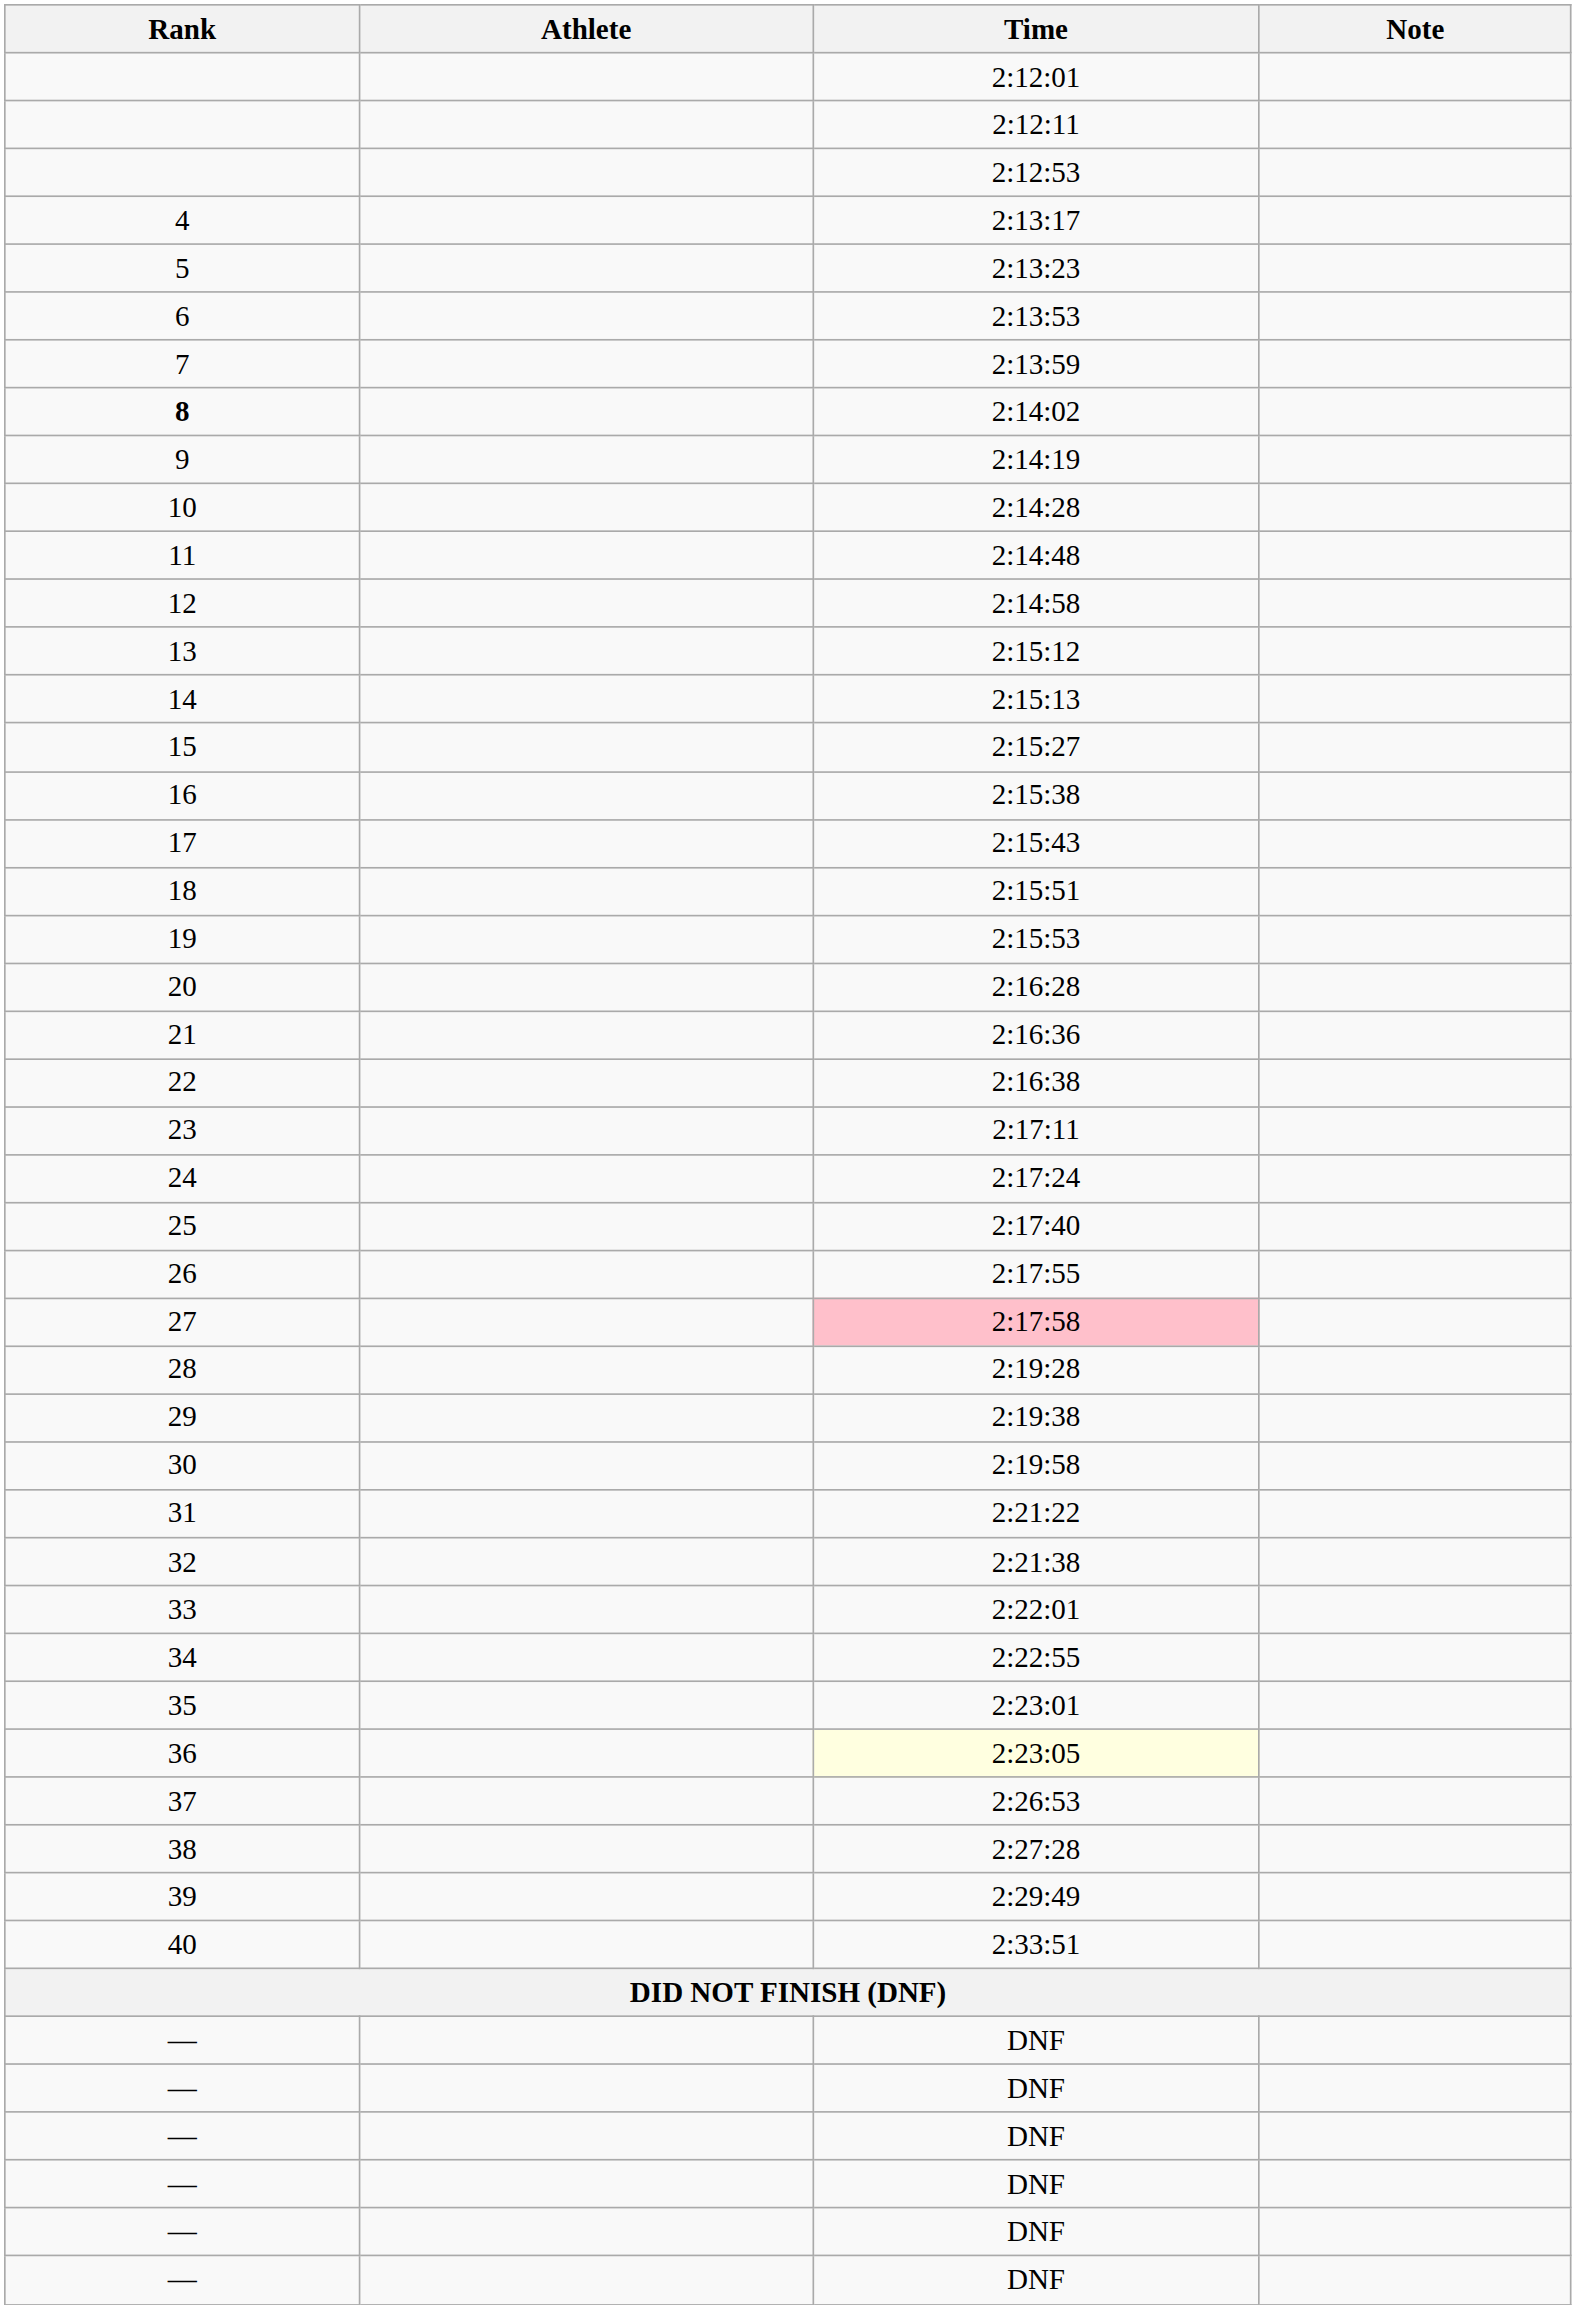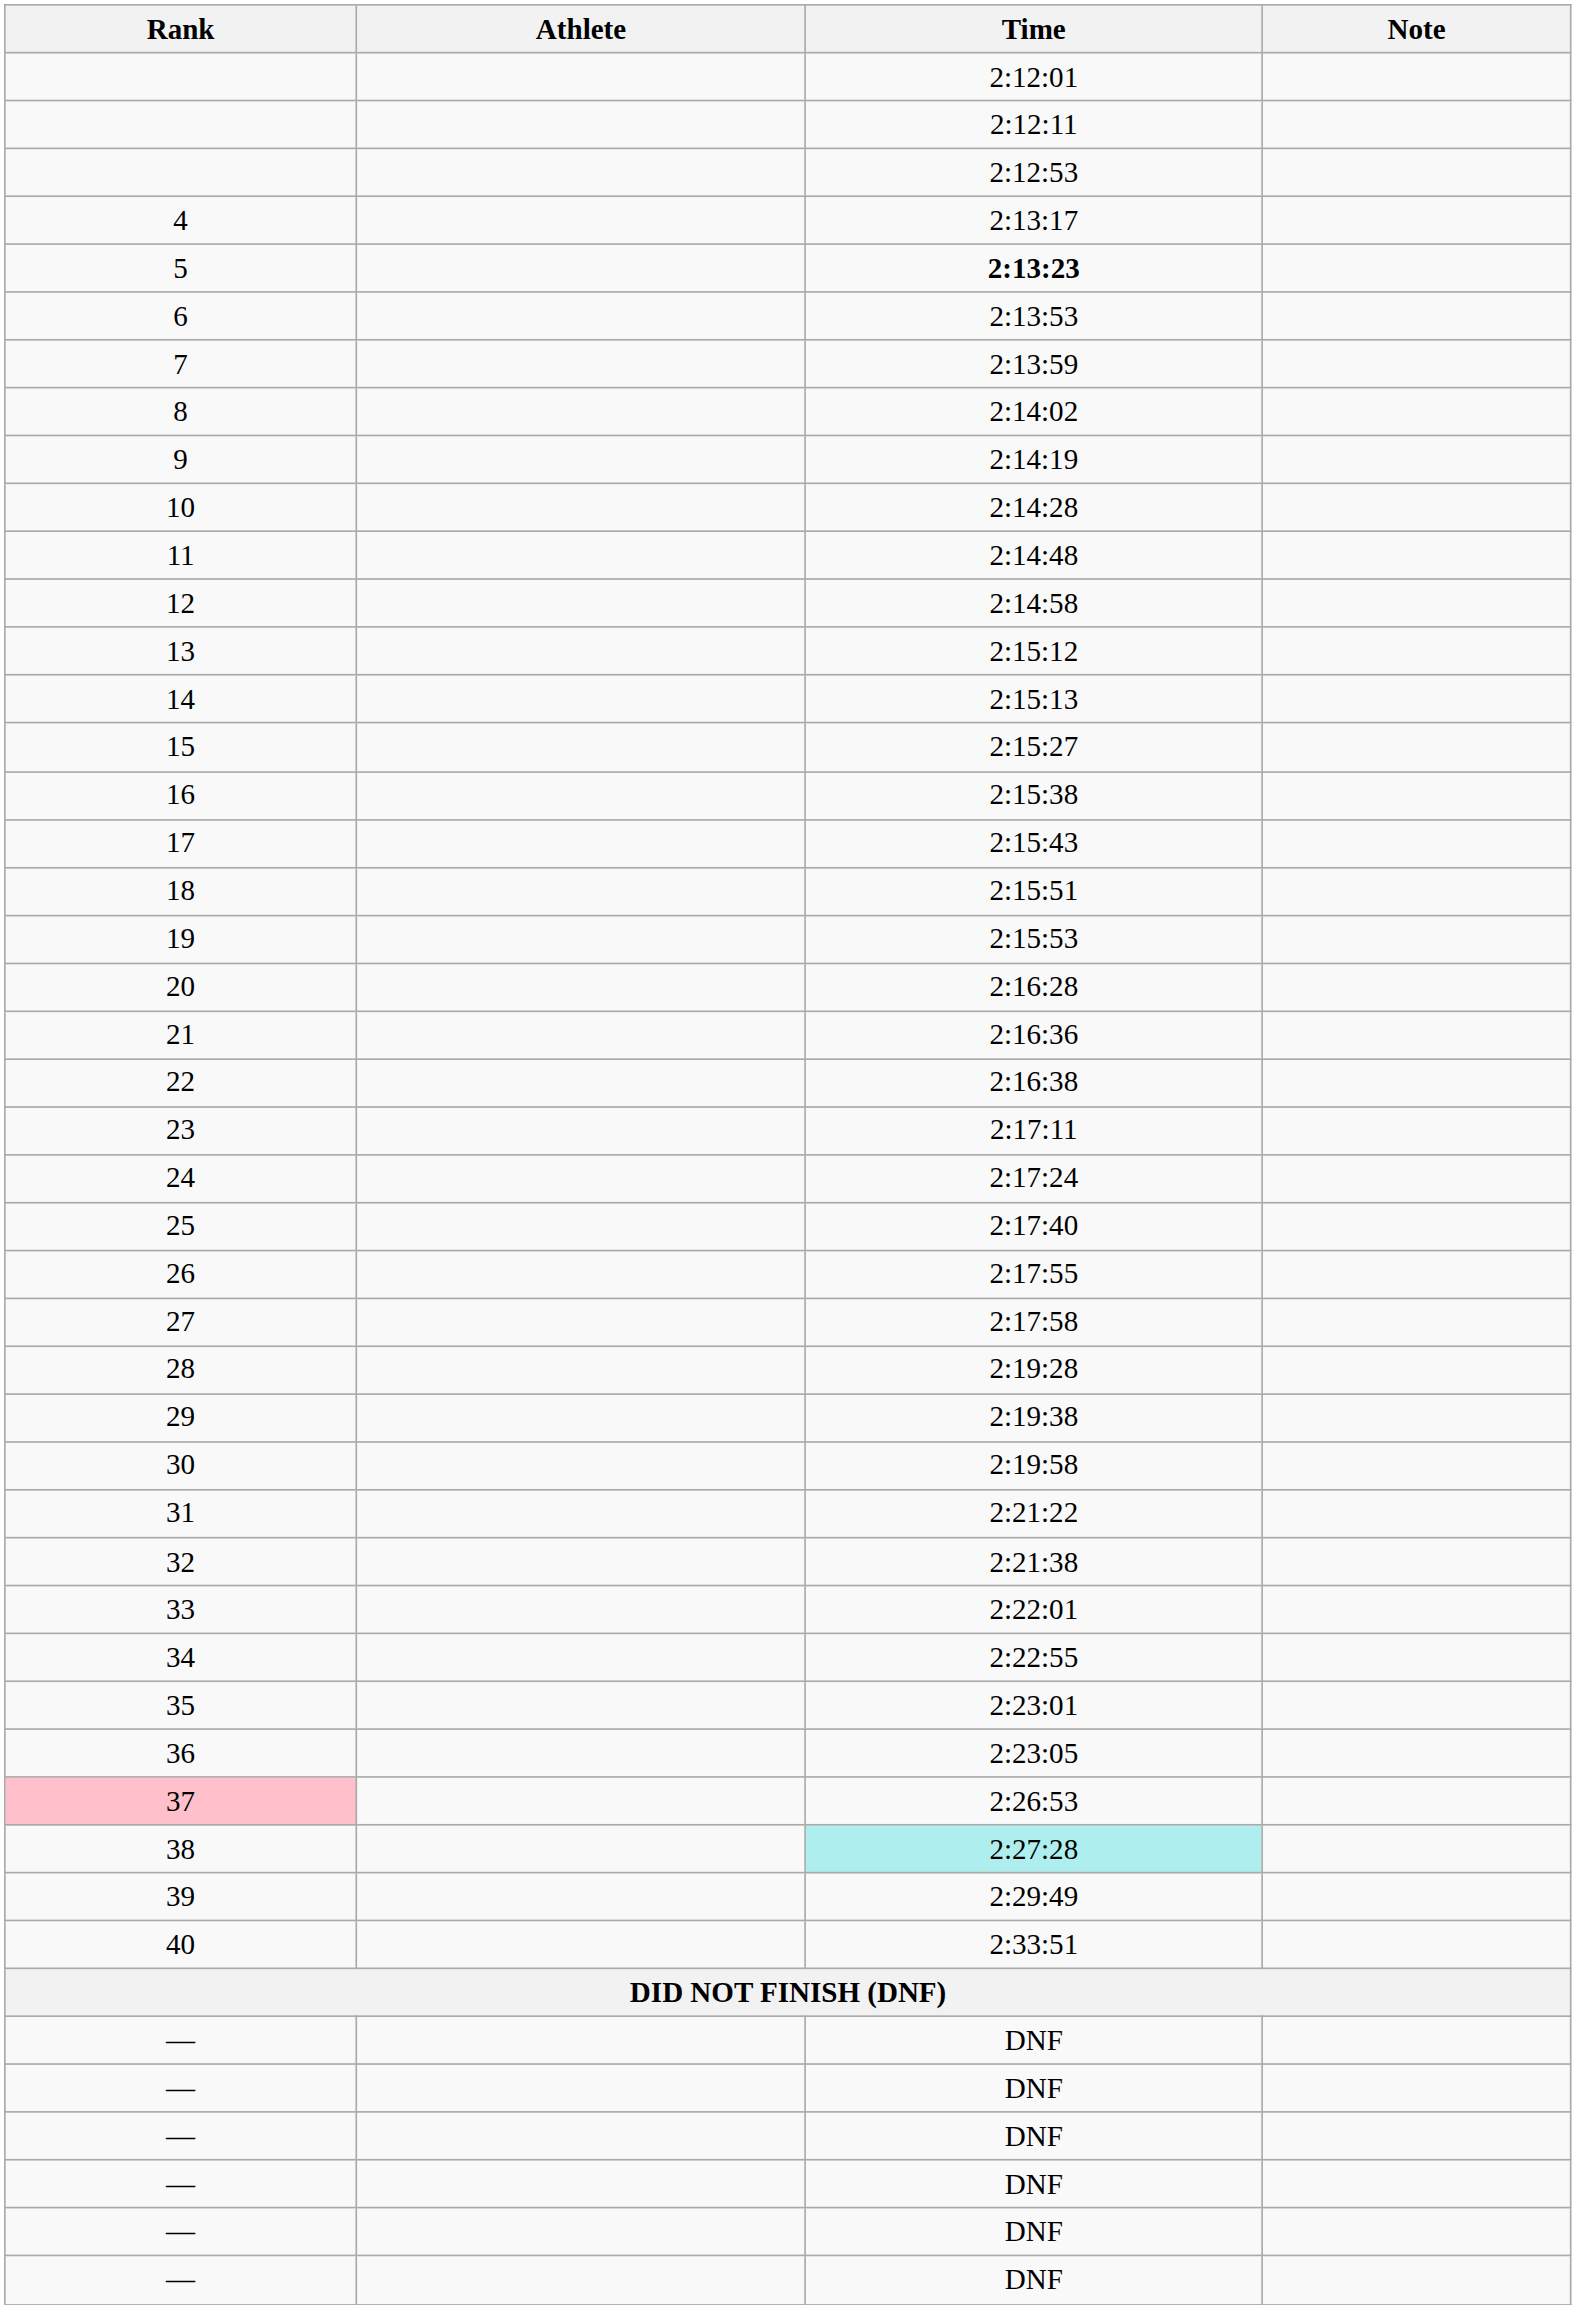(1036, 267) normal -> (1034, 267) bold
(182, 411) bold -> (181, 411) normal
(1036, 1321) pink background -> (1034, 1321) no background
(1036, 1752) lightyellow background -> (1034, 1752) no background
(182, 1800) no background -> (181, 1800) pink background
(1036, 1848) no background -> (1034, 1848) paleturquoise background
